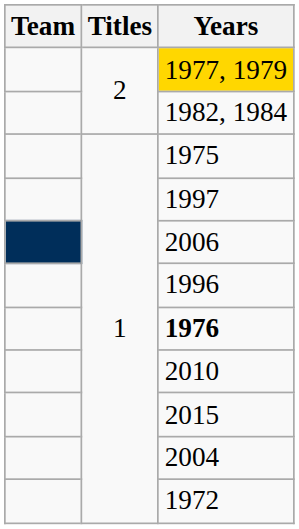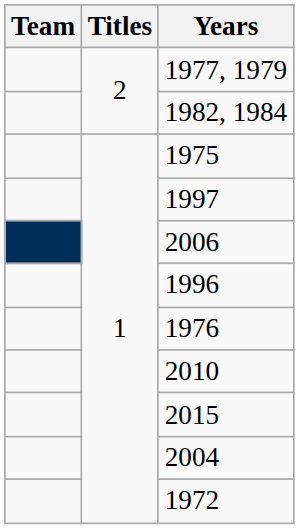(226, 69) gold background -> (226, 69) no background
(192, 328) bold -> (192, 328) normal
